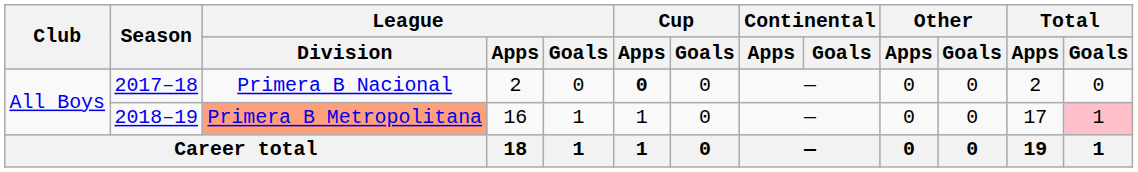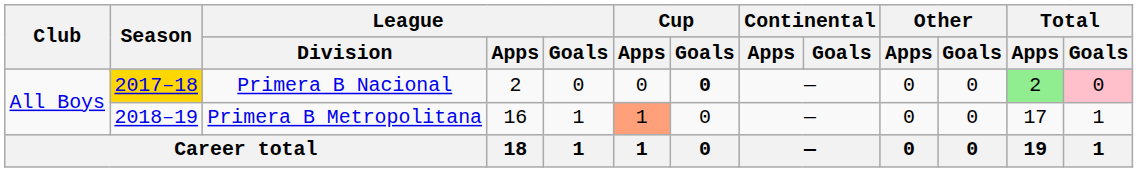(156, 86) no background -> (156, 86) gold background
(642, 86) bold -> (642, 86) normal
(705, 86) normal -> (705, 86) bold
(1035, 86) no background -> (1035, 86) lightgreen background
(1099, 86) no background -> (1099, 86) pink background
(345, 118) lightsalmon background -> (345, 118) no background
(642, 118) no background -> (642, 118) lightsalmon background
(1099, 118) pink background -> (1099, 118) no background
